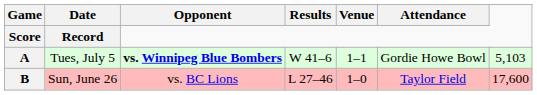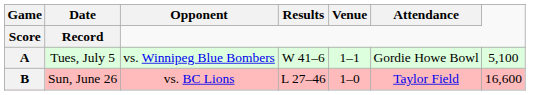(203, 57) bold -> (199, 57) normal
(510, 57) 5,103 -> (503, 57) 5,100
(510, 79) 17,600 -> (503, 79) 16,600
